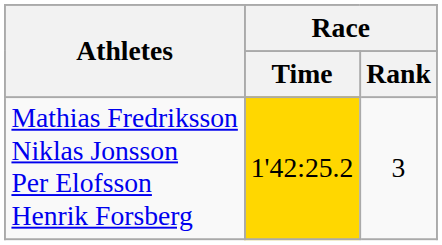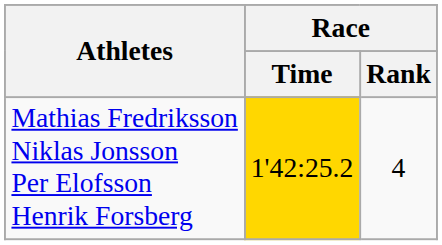(399, 167) 3 -> (399, 167) 4
